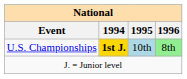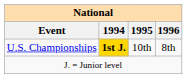(142, 47) lightblue background -> (142, 47) no background
(168, 47) lightgreen background -> (168, 47) no background
